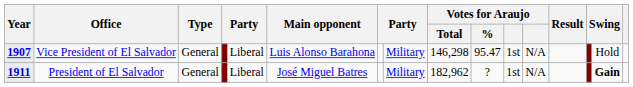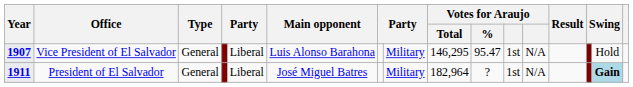(449, 53) 146,298 -> (449, 53) 146,295
(449, 73) 182,962 -> (449, 73) 182,964
(607, 73) no background -> (607, 73) lightblue background
